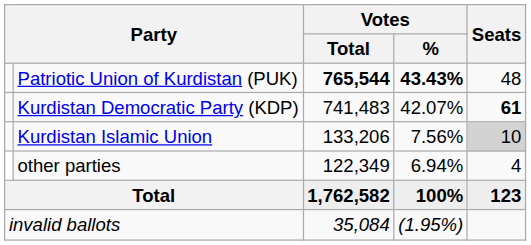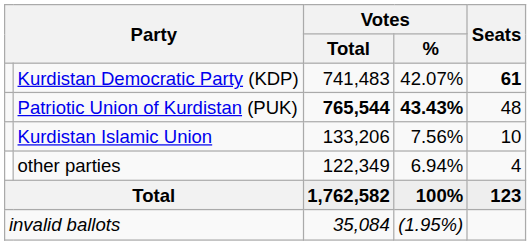rows swapped: (158, 78) <-> (158, 108)
(511, 137) lightgrey background -> (511, 137) no background
